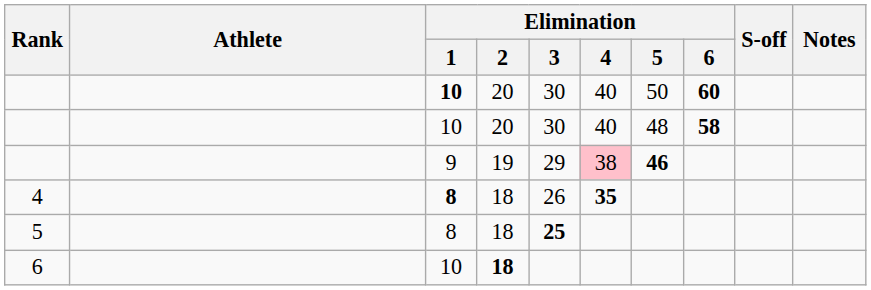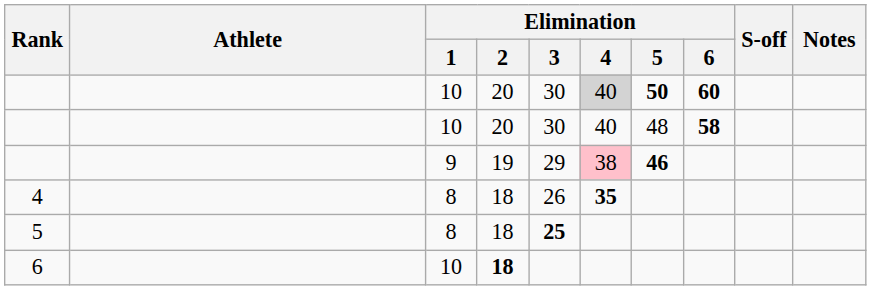(451, 92) bold -> (451, 92) normal
(606, 92) no background -> (606, 92) lightgrey background
(657, 92) normal -> (657, 92) bold
(451, 197) bold -> (451, 197) normal
